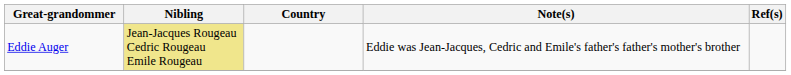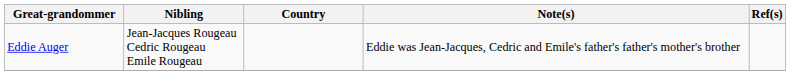(182, 47) khaki background -> (182, 47) no background
